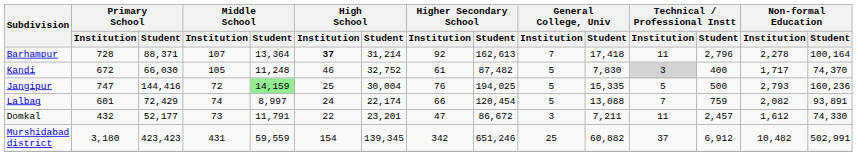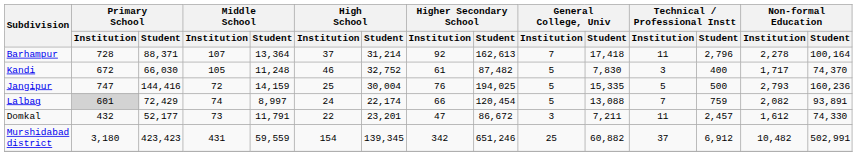(328, 55) bold -> (328, 55) normal
(663, 70) lightgrey background -> (663, 70) no background
(272, 86) lightgreen background -> (272, 86) no background
(105, 101) no background -> (105, 101) lightgrey background
